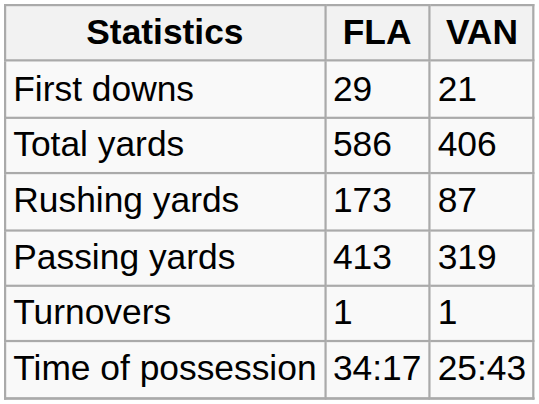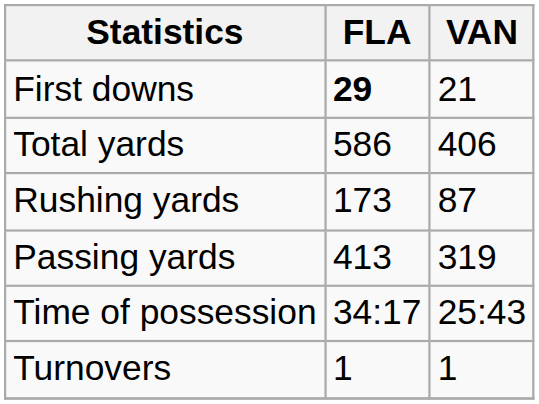(353, 88) normal -> (353, 88) bold
rows swapped: (92, 312) <-> (165, 369)
